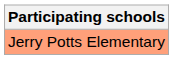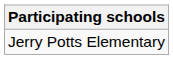(86, 41) lightsalmon background -> (86, 41) no background
